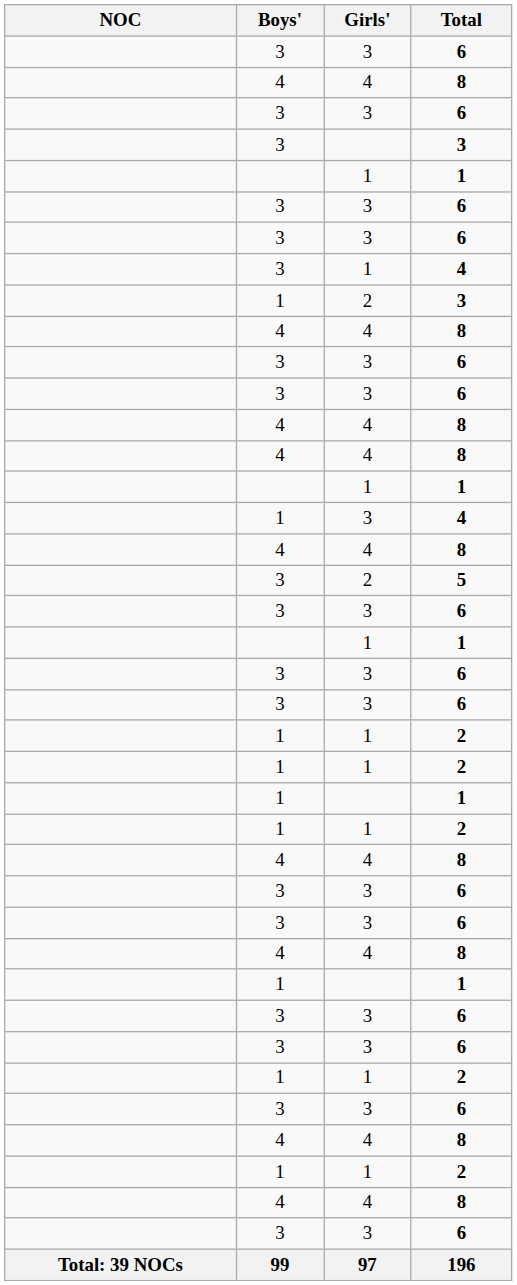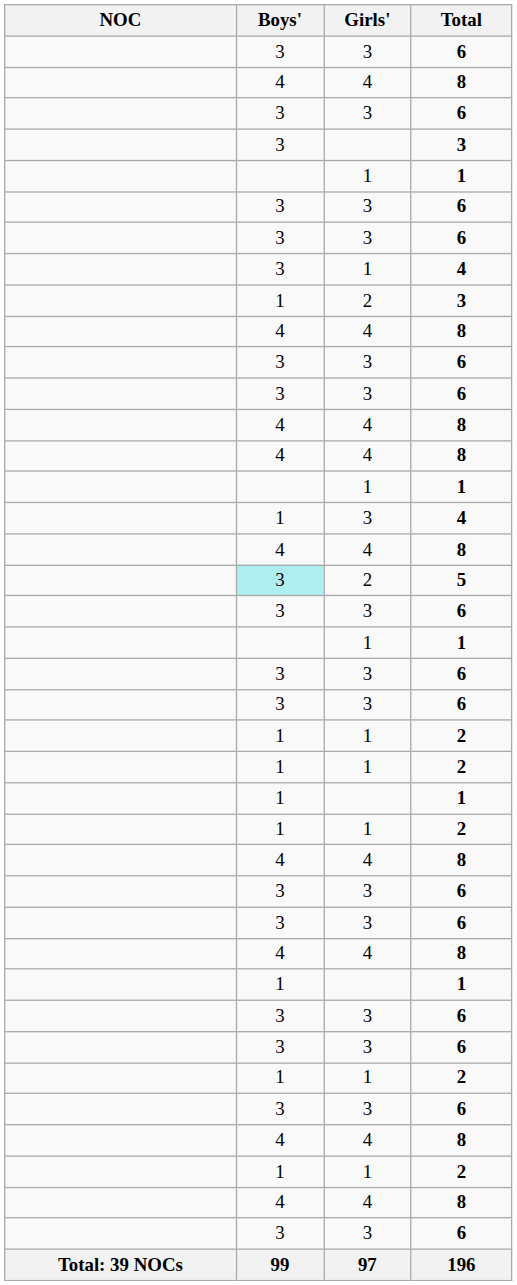(280, 580) no background -> (280, 580) paleturquoise background
